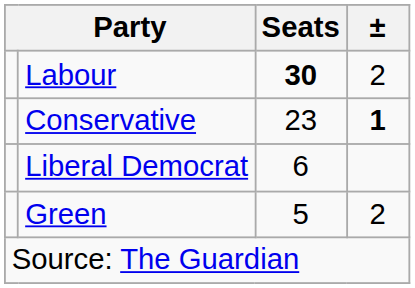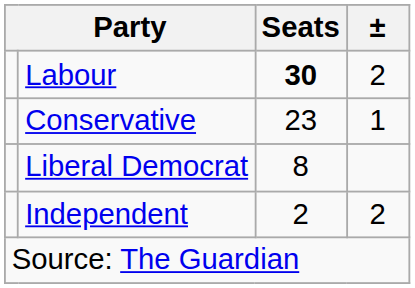(378, 120) bold -> (378, 120) normal
(301, 167) 6 -> (301, 167) 8
- row: (66, 213)
+ row: (107, 213)
